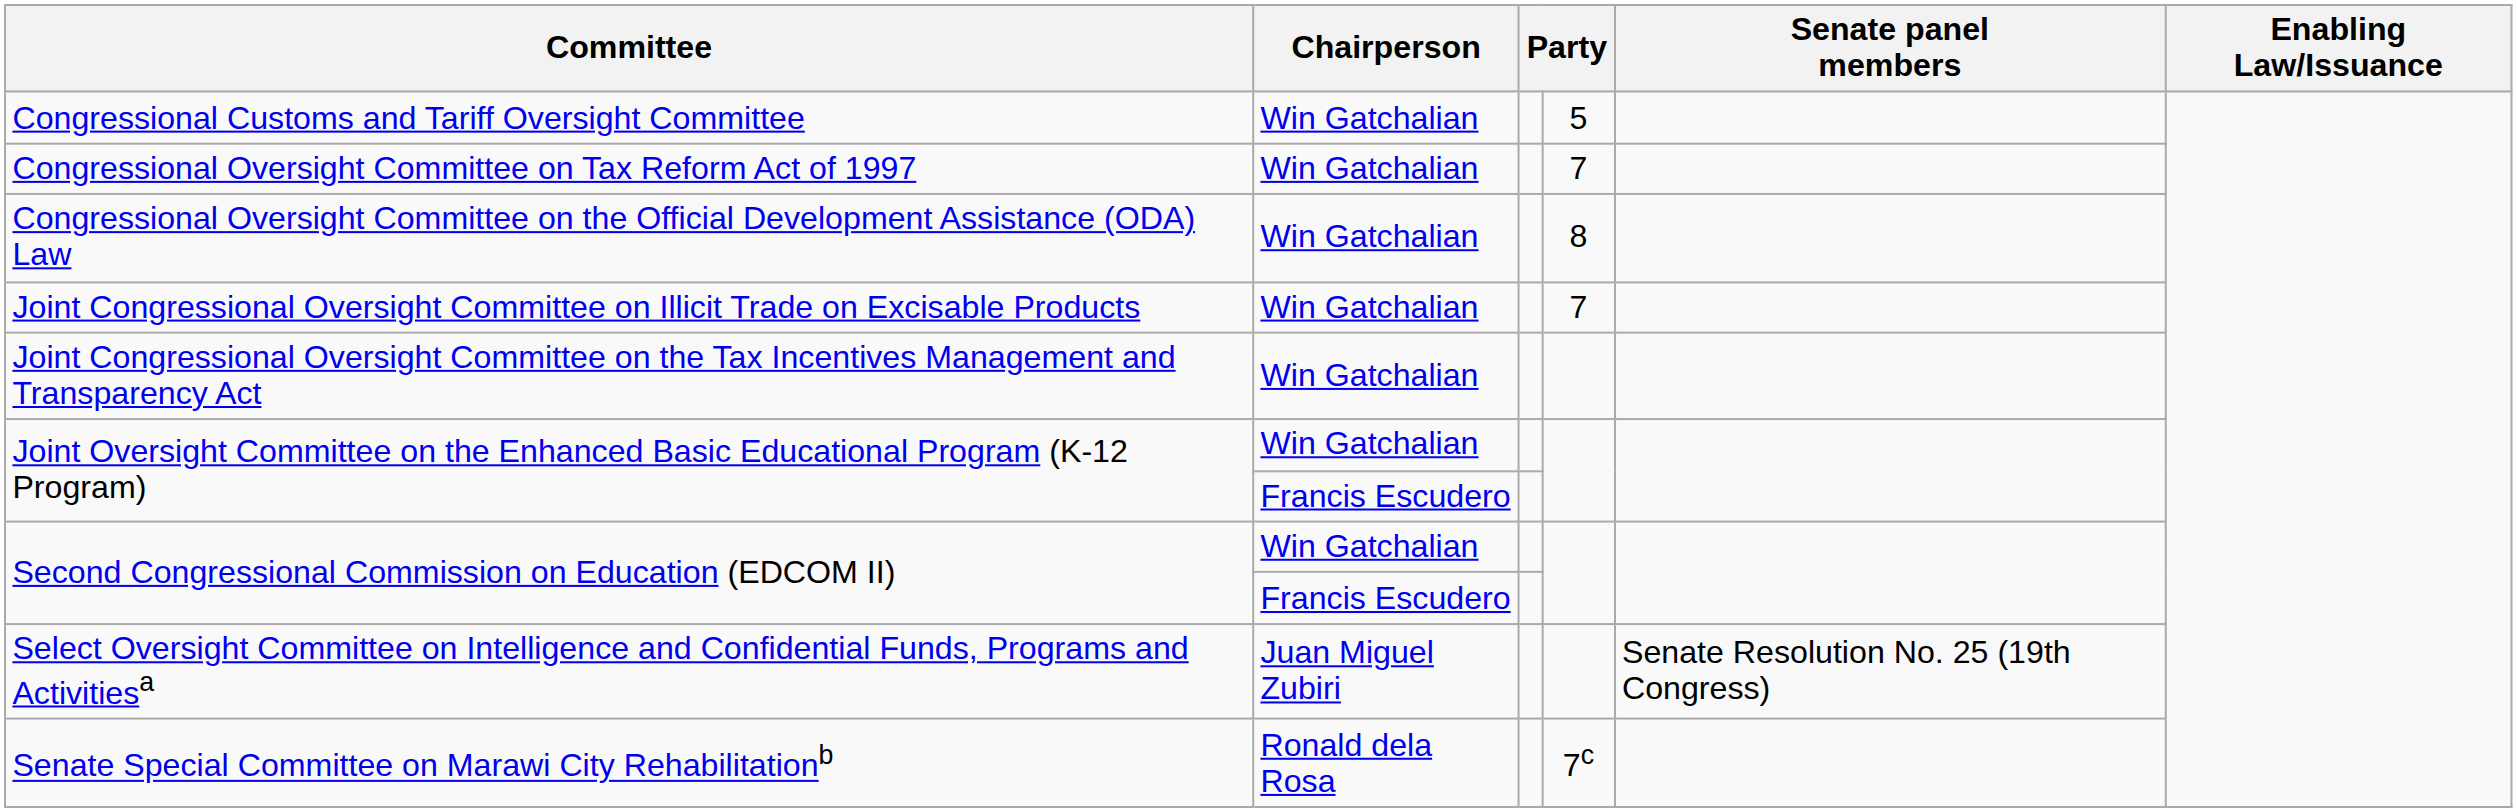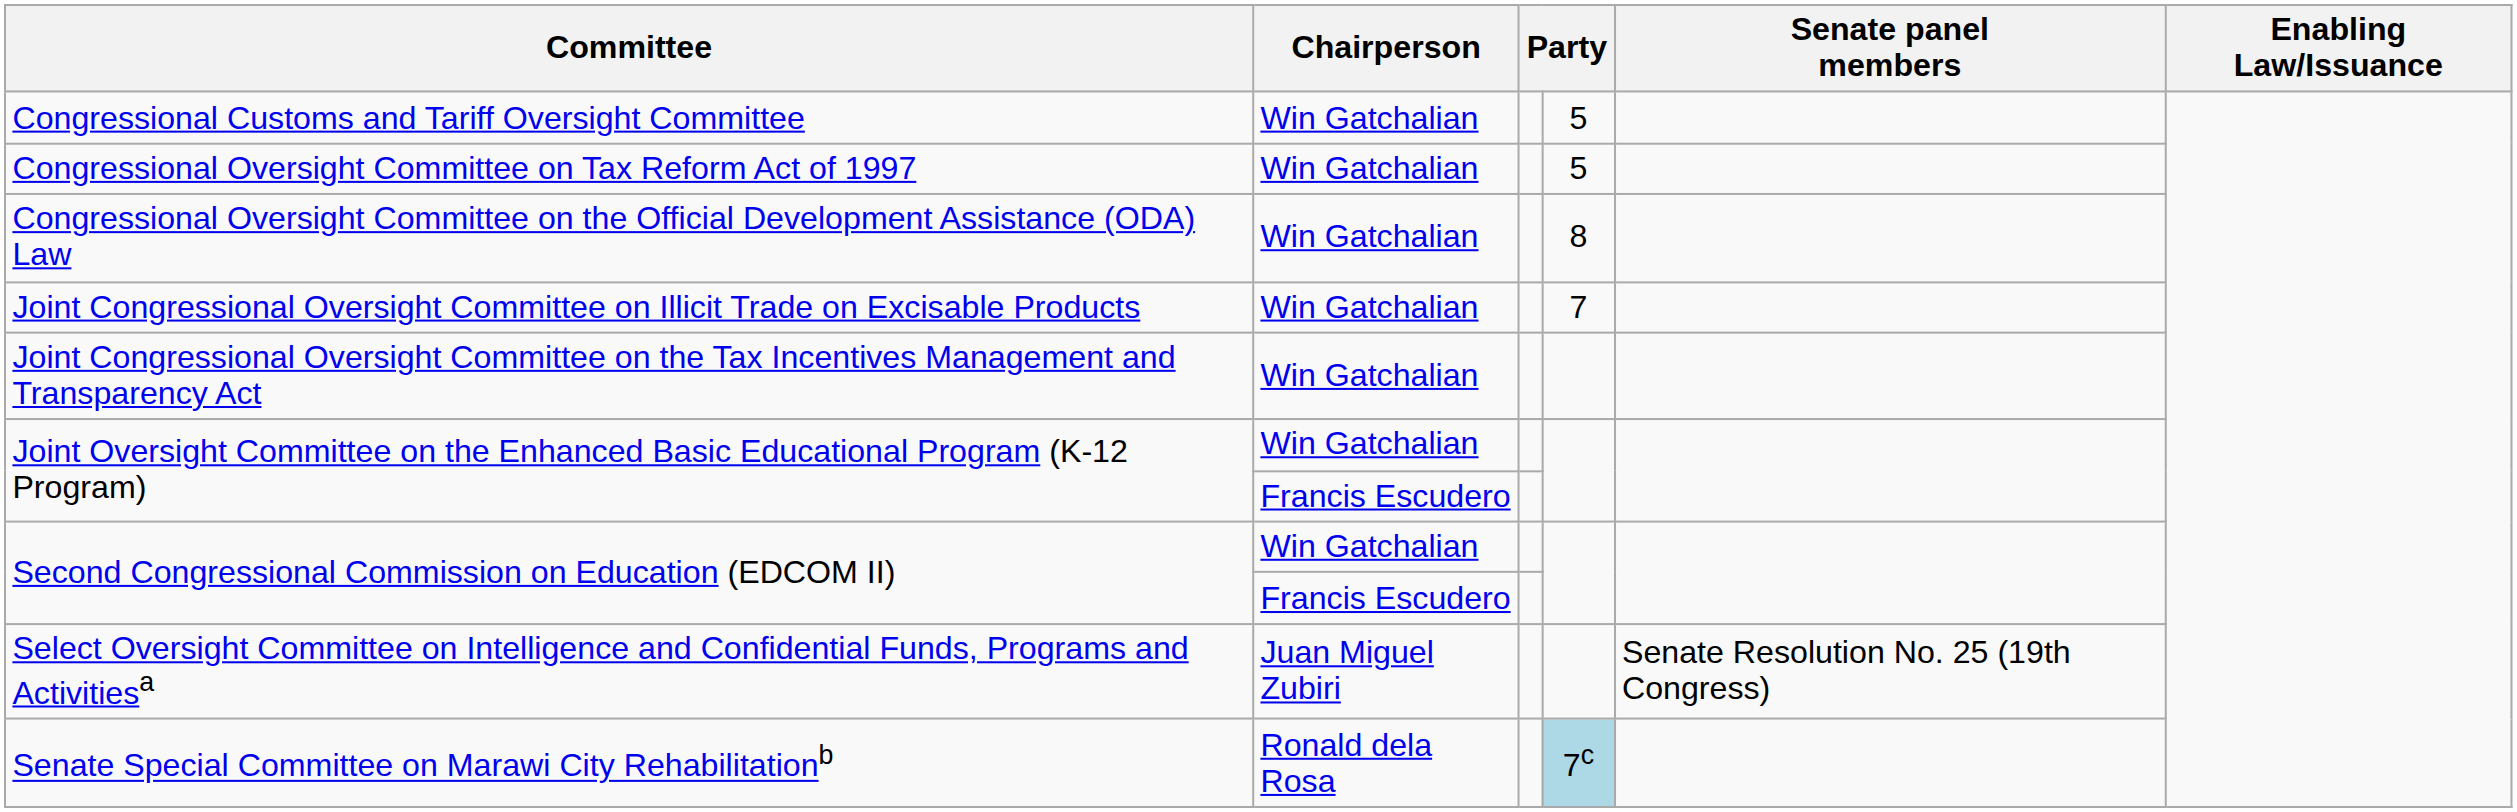(1578, 168) 7 -> (1578, 168) 5
(1578, 762) no background -> (1578, 762) lightblue background
